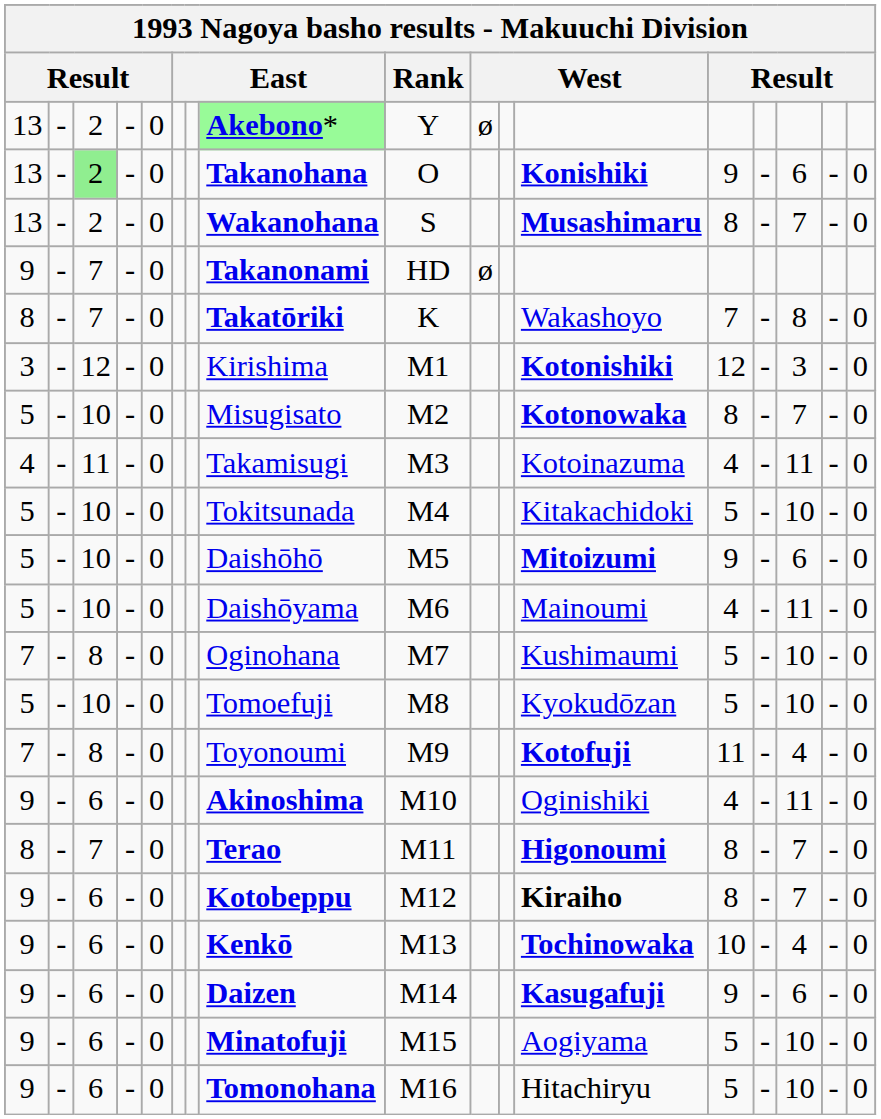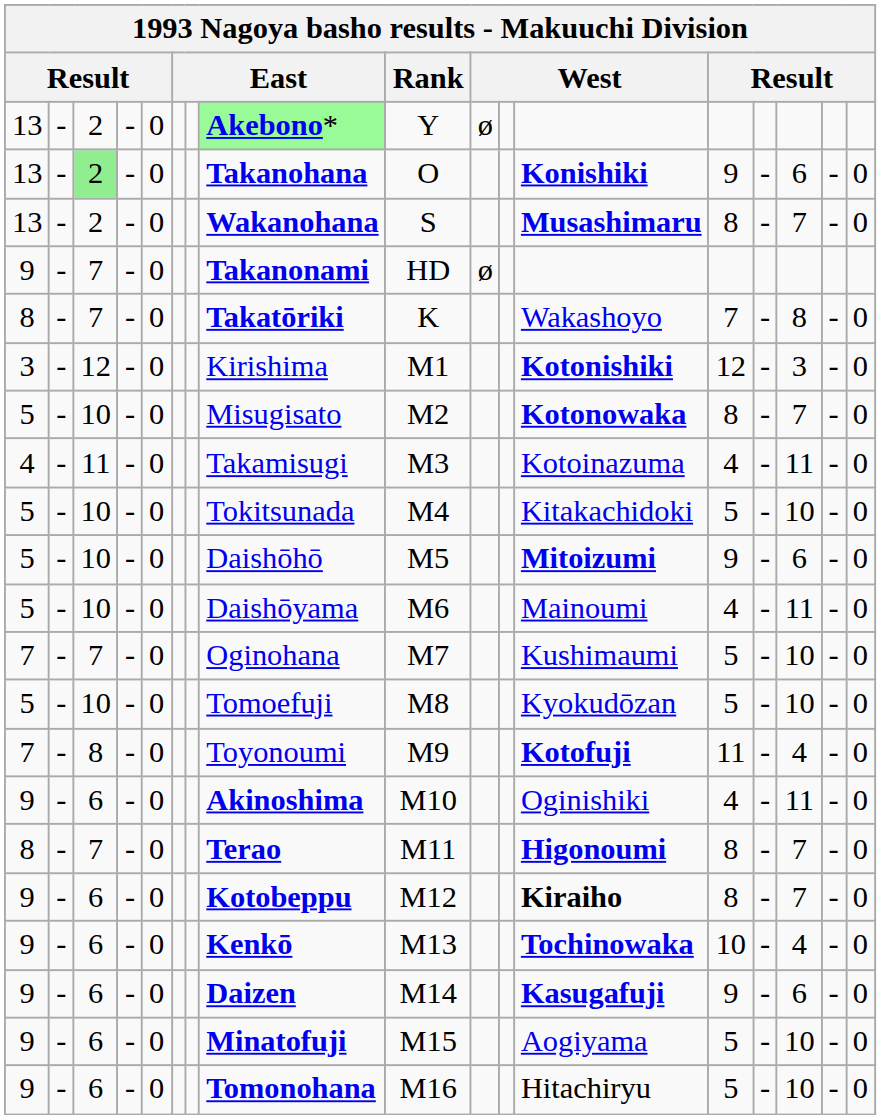(96, 655) 8 -> (96, 655) 7
